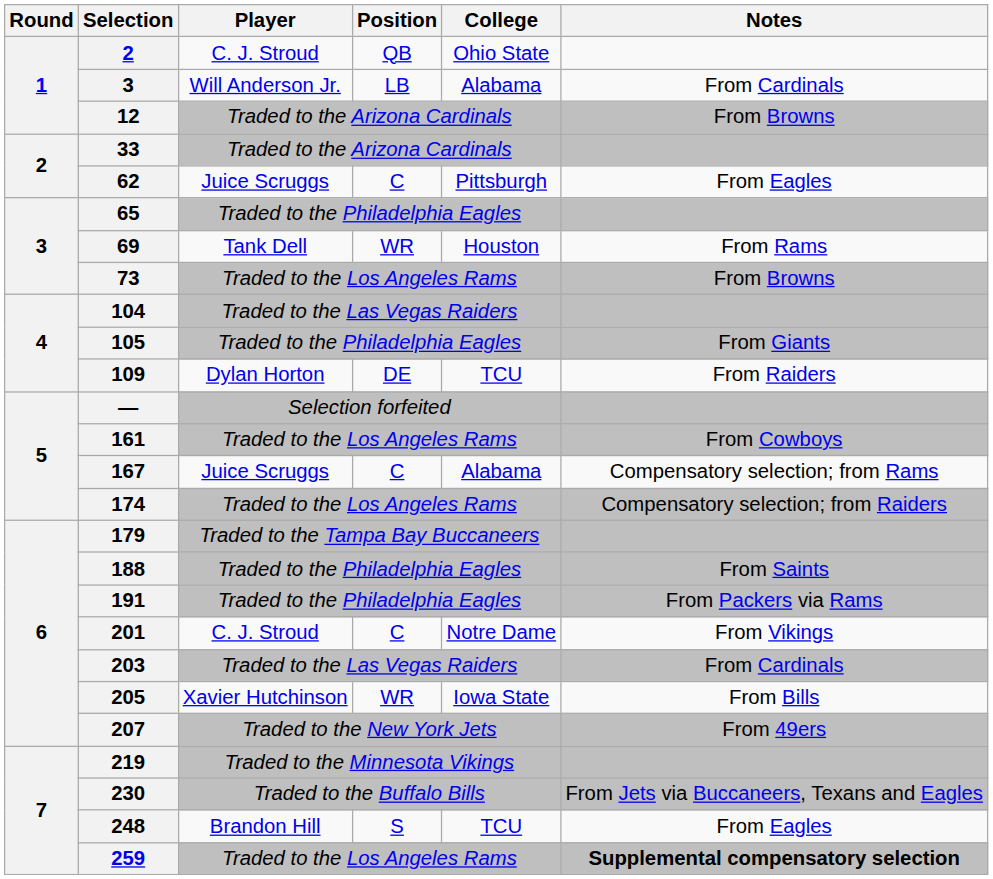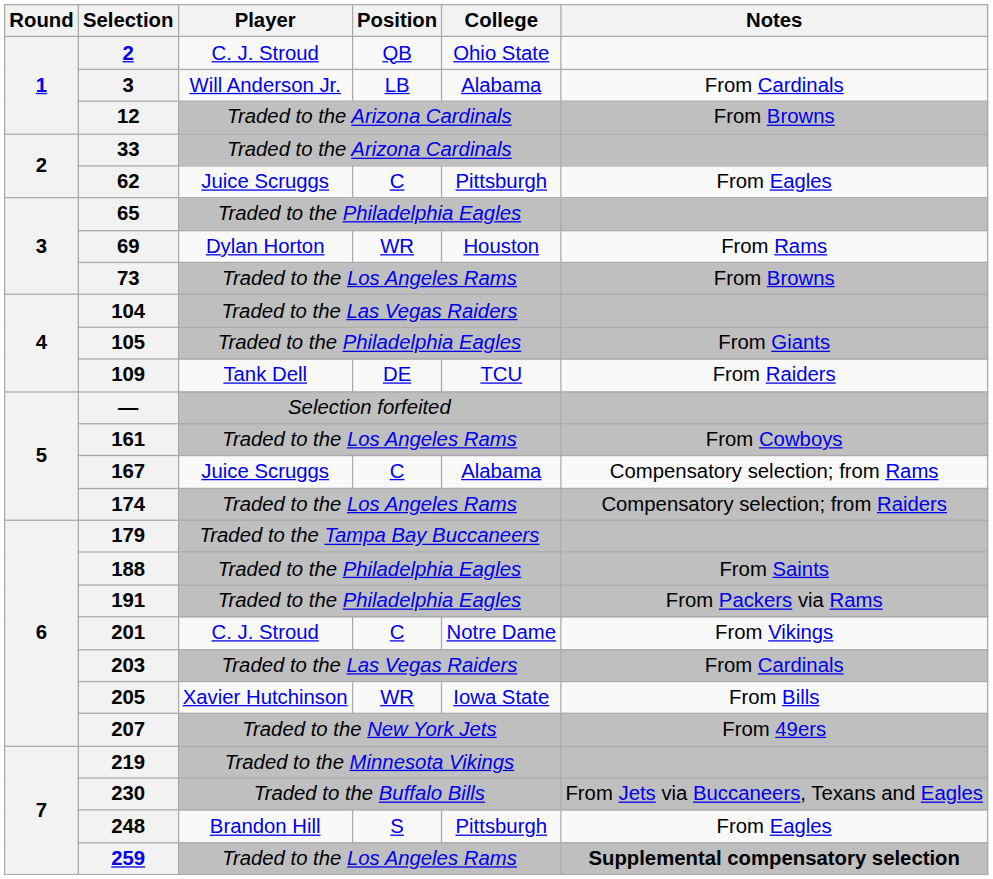(265, 246) Tank Dell -> (265, 246) Dylan Horton
(265, 375) Dylan Horton -> (265, 375) Tank Dell
(501, 826) TCU -> (501, 826) Pittsburgh
